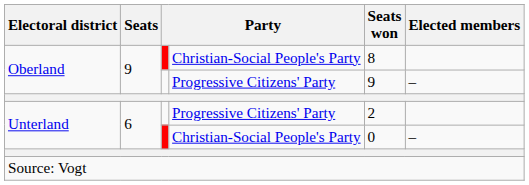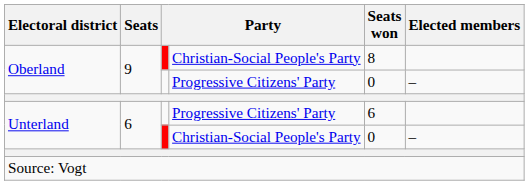(371, 81) 9 -> (371, 81) 0
(371, 112) 2 -> (371, 112) 6
